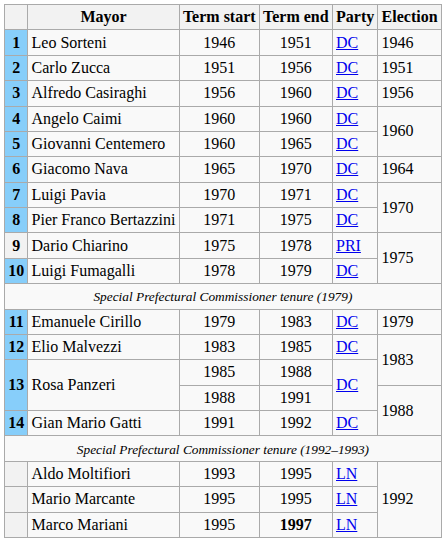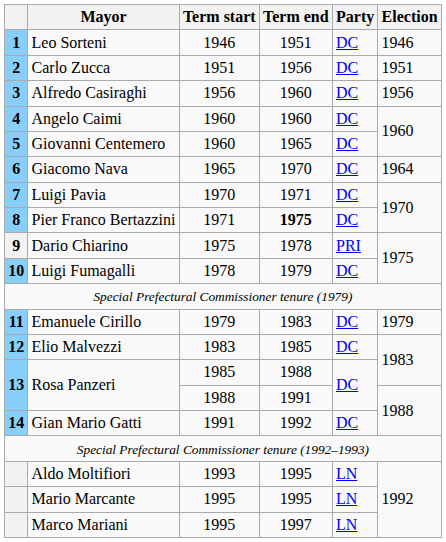(296, 220) normal -> (296, 220) bold
(296, 524) bold -> (296, 524) normal
